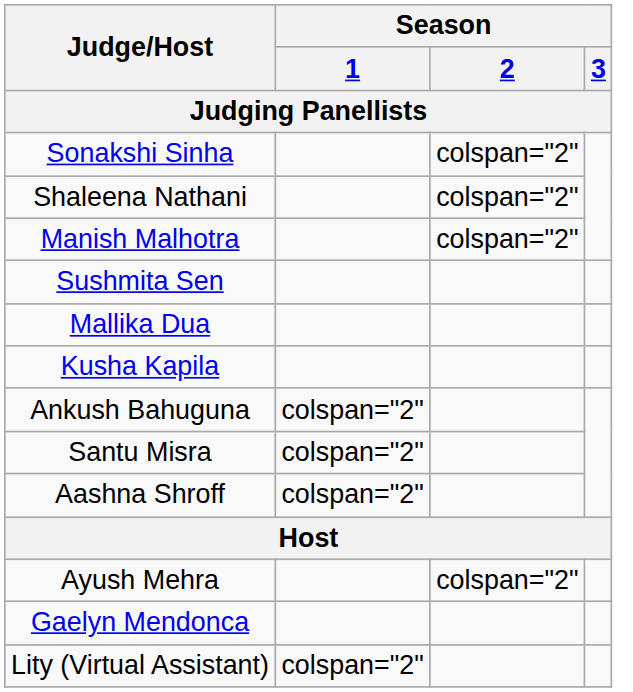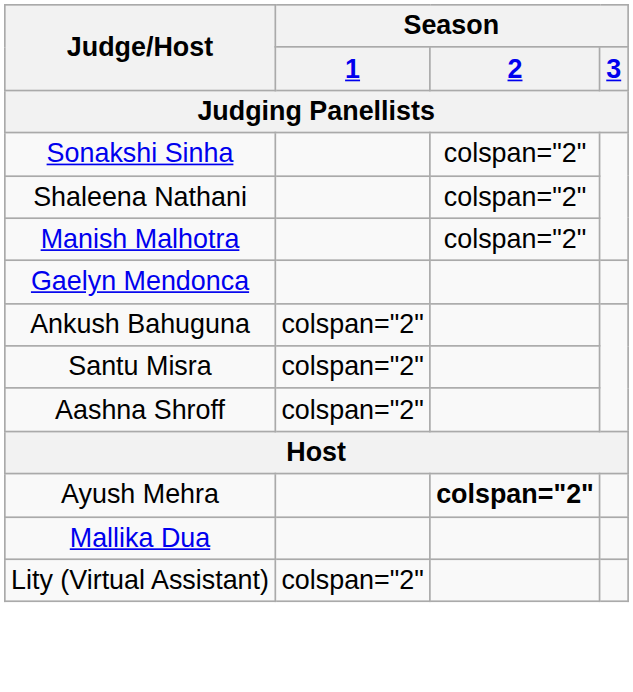- row: (140, 281)
rows swapped: (140, 324) <-> (140, 622)
- row: (140, 366)
(507, 580) normal -> (515, 494) bold
